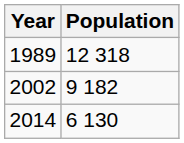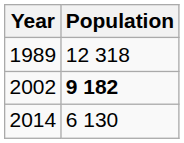(92, 87) normal -> (92, 87) bold
